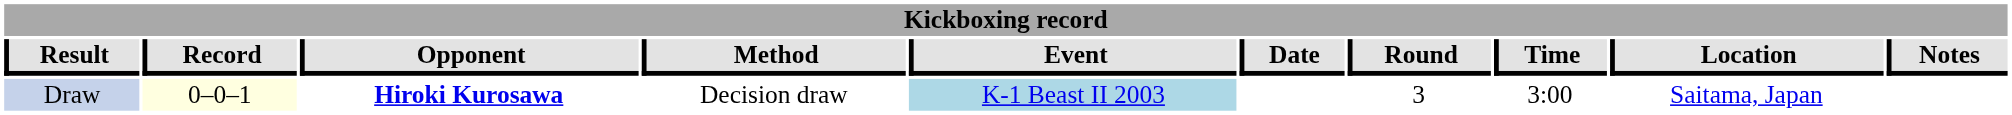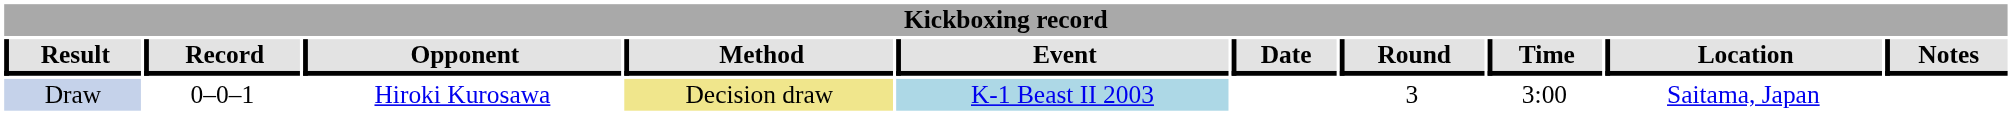(220, 94) lightyellow background -> (222, 94) no background
(469, 94) bold -> (462, 94) normal
(774, 94) no background -> (759, 94) khaki background
